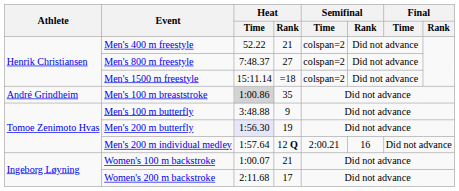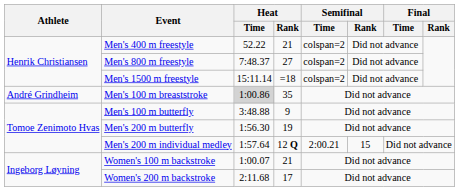(254, 128) lavender background -> (254, 128) no background
(365, 145) 16 -> (365, 145) 15
